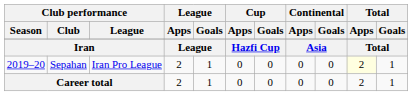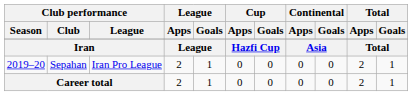(361, 64) lightyellow background -> (361, 64) no background
